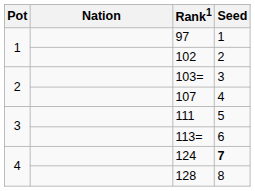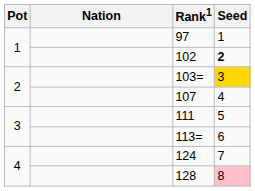(221, 57) normal -> (221, 57) bold
(221, 77) no background -> (221, 77) gold background
(221, 156) bold -> (221, 156) normal
(221, 176) no background -> (221, 176) pink background
